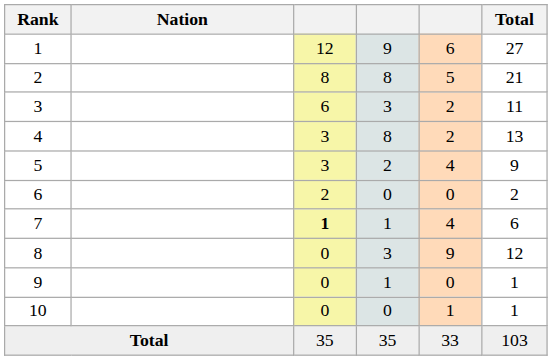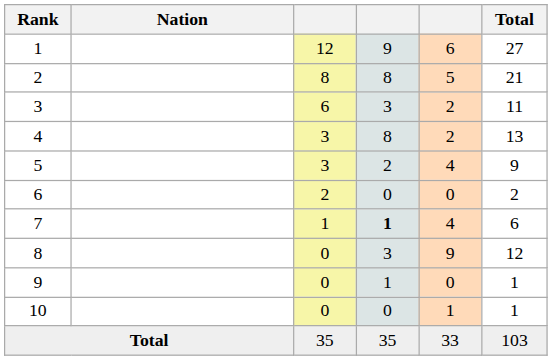(325, 223) bold -> (325, 223) normal
(387, 223) normal -> (387, 223) bold
